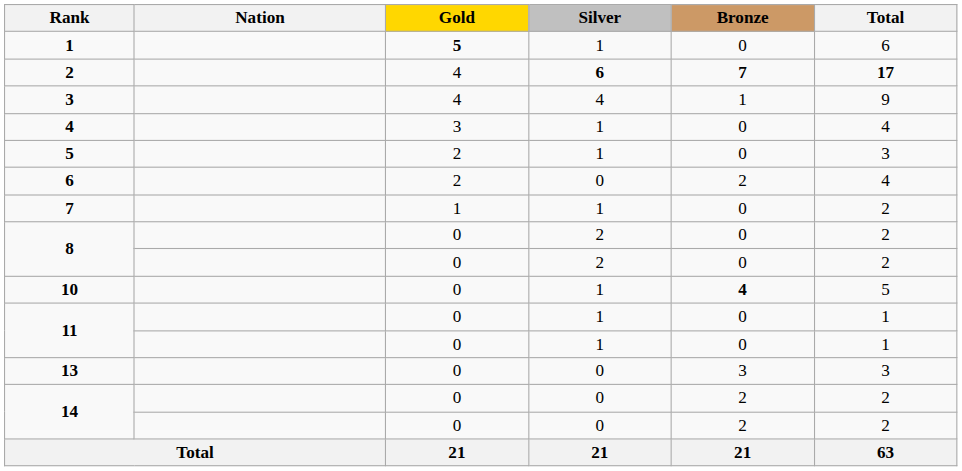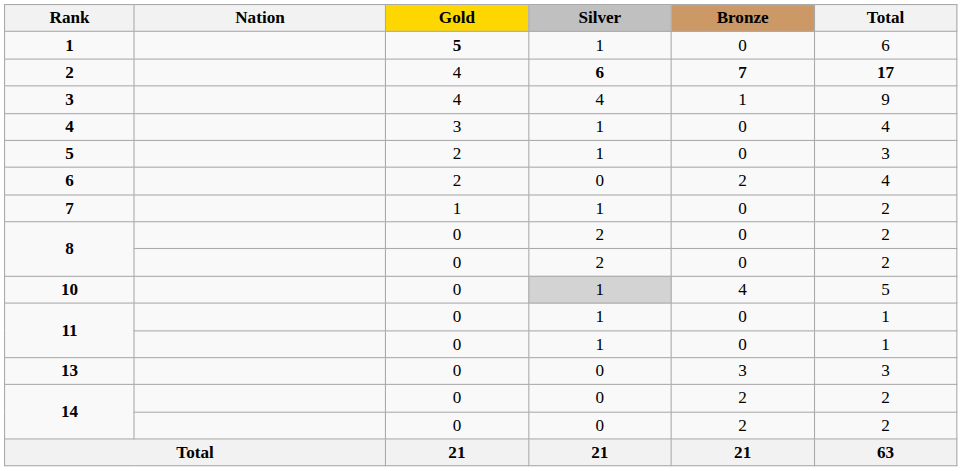(600, 289) no background -> (600, 289) lightgrey background
(743, 289) bold -> (743, 289) normal
